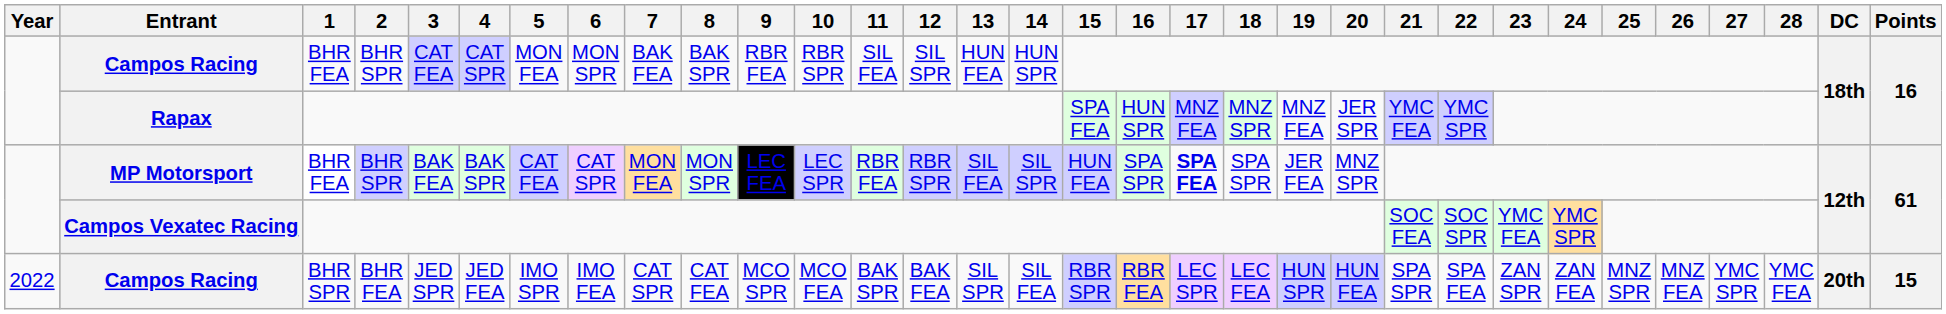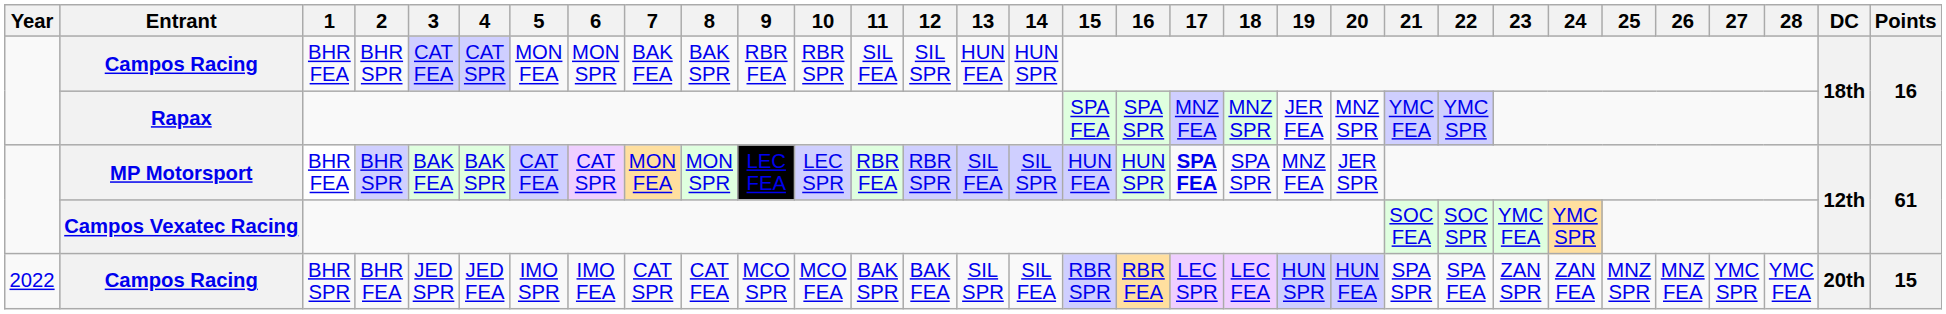(1143, 118) HUN SPR -> (1143, 118) SPA SPR
(1304, 118) MNZ FEA -> (1304, 118) JER FEA
(1357, 118) JER SPR -> (1357, 118) MNZ SPR
(1143, 172) SPA SPR -> (1143, 172) HUN SPR
(1304, 172) JER FEA -> (1304, 172) MNZ FEA
(1357, 172) MNZ SPR -> (1357, 172) JER SPR
